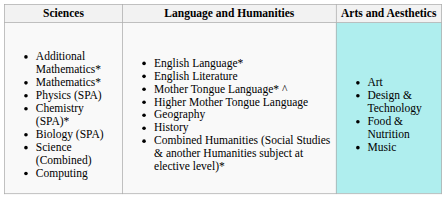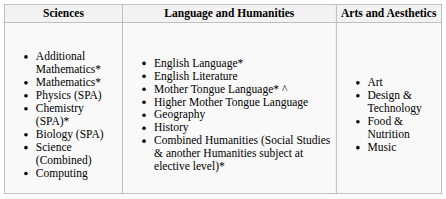(389, 115) paleturquoise background -> (389, 115) no background
